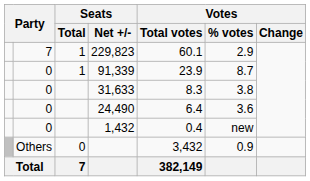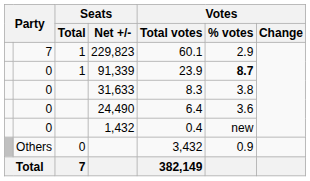(245, 71) normal -> (245, 71) bold
